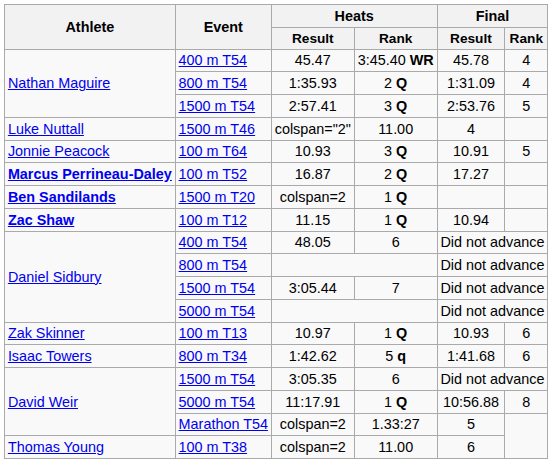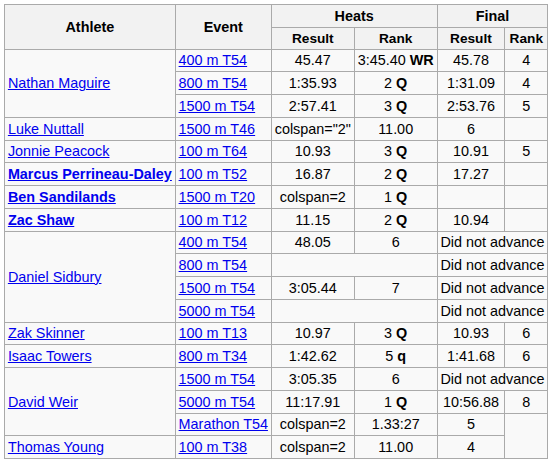(471, 129) 4 -> (471, 129) 6
(396, 220) 1 Q -> (396, 220) 2 Q
(396, 333) 1 Q -> (396, 333) 3 Q
(471, 447) 6 -> (471, 447) 4
